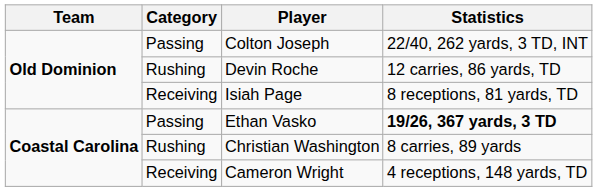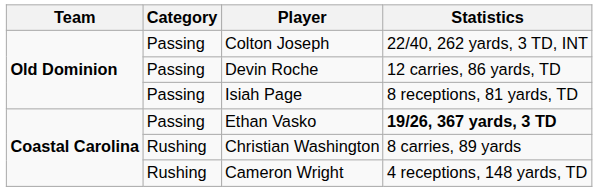(176, 69) Rushing -> (176, 69) Passing
(182, 95) Receiving -> (176, 95) Passing
(182, 173) Receiving -> (177, 173) Rushing
